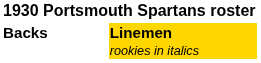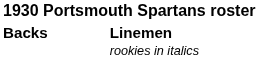(154, 41) gold background -> (154, 41) no background
